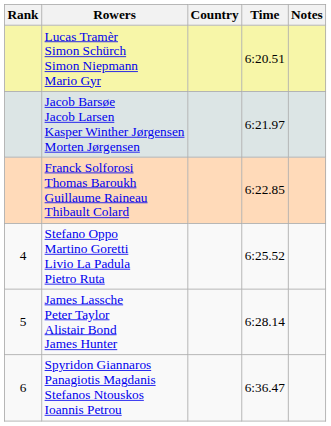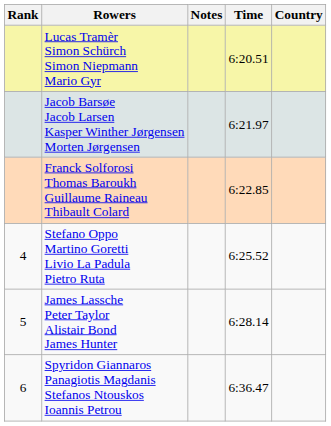columns swapped: (215, 15) <-> (307, 15)
